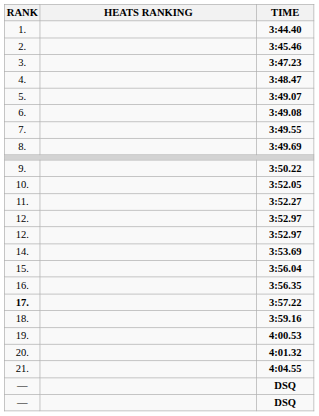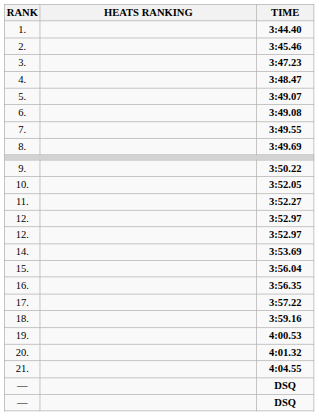(22, 302) bold -> (22, 302) normal
